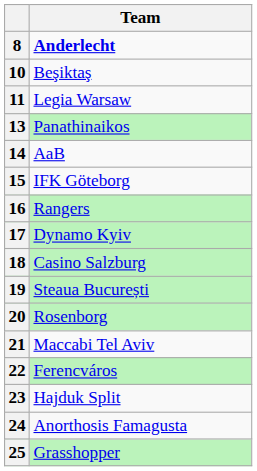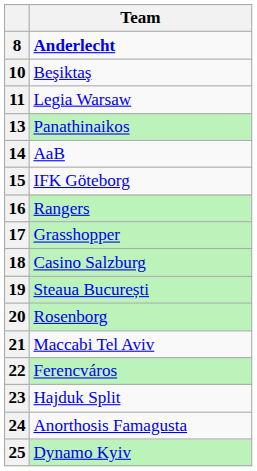(82, 235) Dynamo Kyiv -> (77, 235) Grasshopper
(77, 452) Grasshopper -> (82, 452) Dynamo Kyiv
